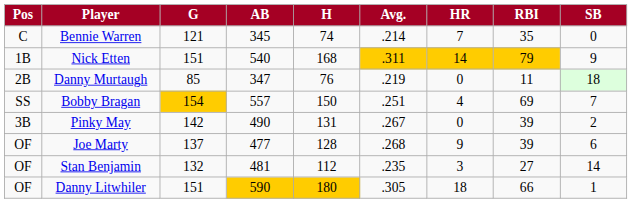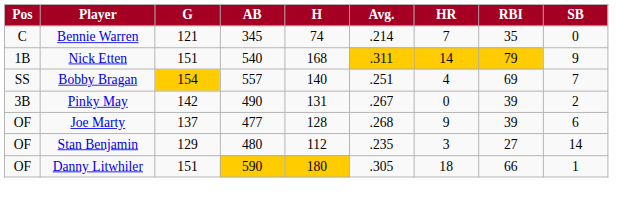- row: (101, 79)
(327, 101) 150 -> (317, 79) 140
(193, 166) 132 -> (188, 144) 129
(260, 166) 481 -> (252, 144) 480
